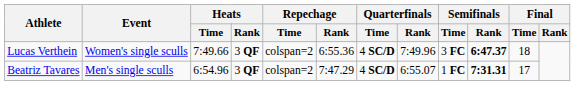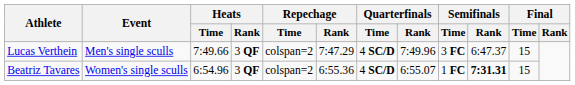(136, 51) Women's single sculls -> (129, 51) Men's single sculls
(336, 51) 6:55.36 -> (336, 51) 7:47.29
(489, 51) bold -> (489, 51) normal
(524, 51) 18 -> (524, 51) 15
(129, 71) Men's single sculls -> (136, 71) Women's single sculls
(336, 71) 7:47.29 -> (336, 71) 6:55.36
(524, 71) 17 -> (524, 71) 15
